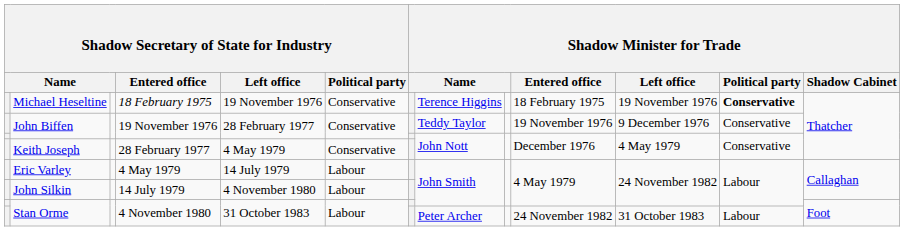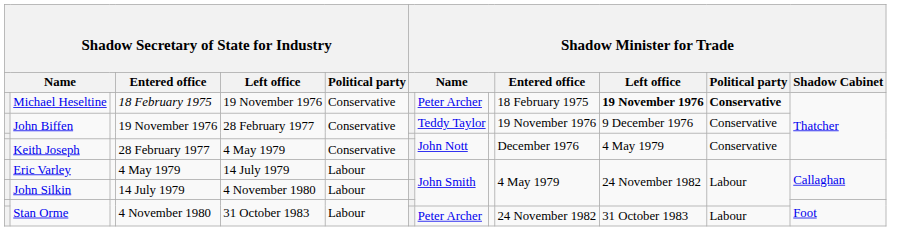(460, 102) Terence Higgins -> (450, 102) Peter Archer
(668, 102) normal -> (653, 102) bold
